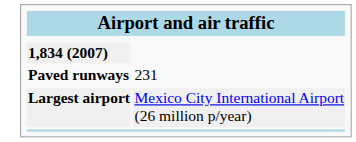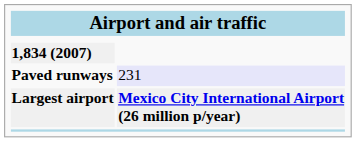(146, 75) no background -> (130, 75) lavender background
(239, 107) normal -> (231, 107) bold
